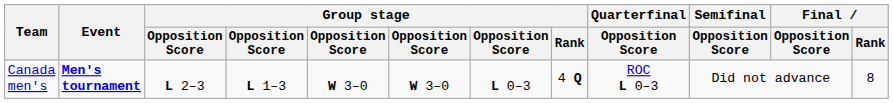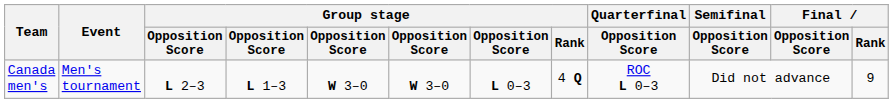(101, 79) bold -> (101, 79) normal
(870, 79) 8 -> (870, 79) 9
